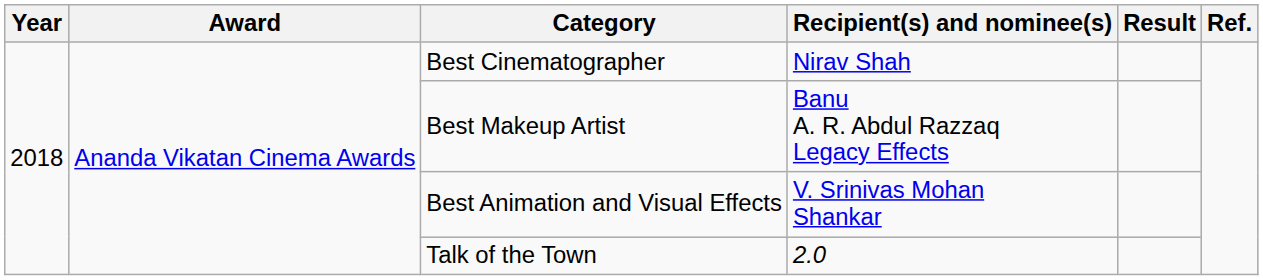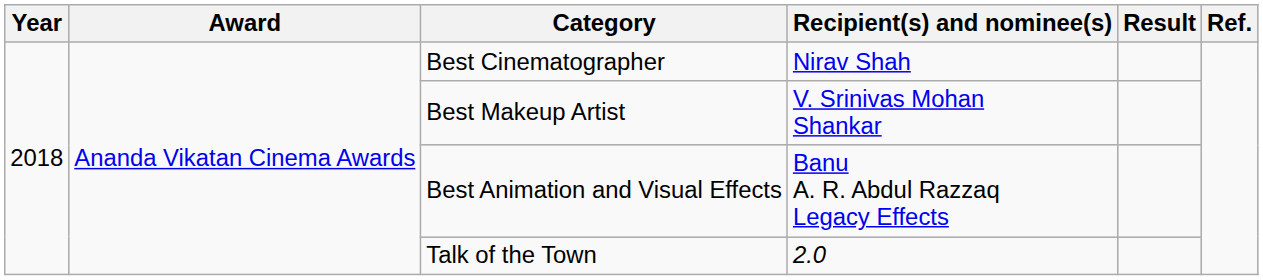(896, 125) Banu A. R. Abdul Razzaq Legacy Effects -> (889, 112) V. Srinivas Mohan Shankar
(889, 203) V. Srinivas Mohan Shankar -> (896, 190) Banu A. R. Abdul Razzaq Legacy Effects
